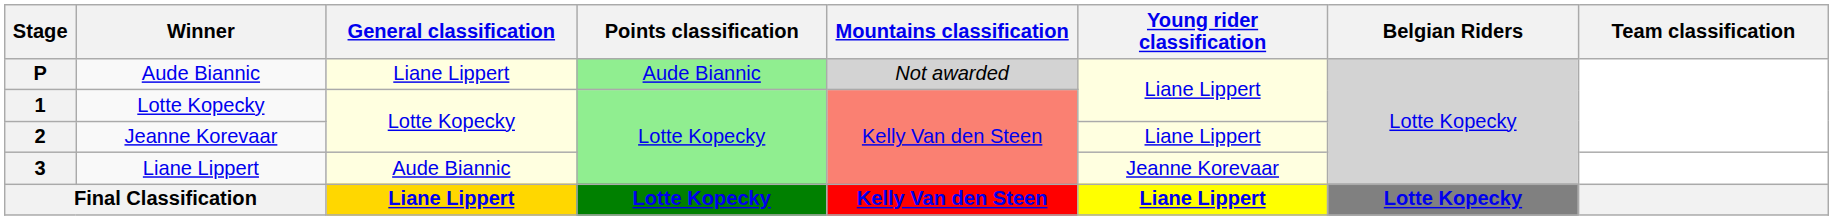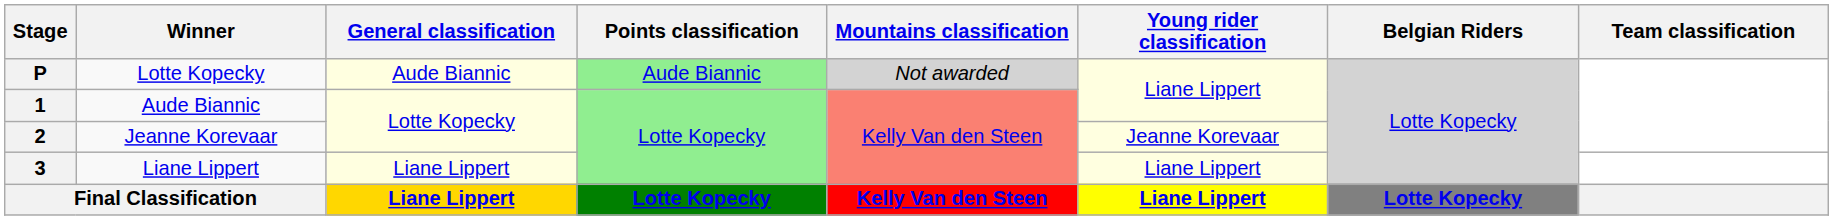(201, 73) Aude Biannic -> (201, 73) Lotte Kopecky
(451, 73) Liane Lippert -> (451, 73) Aude Biannic
(201, 105) Lotte Kopecky -> (201, 105) Aude Biannic
(1203, 136) Liane Lippert -> (1203, 136) Jeanne Korevaar
(451, 168) Aude Biannic -> (451, 168) Liane Lippert
(1203, 168) Jeanne Korevaar -> (1203, 168) Liane Lippert
